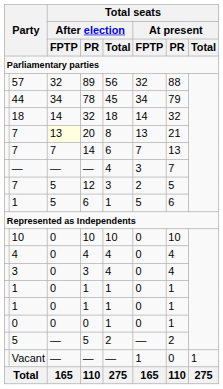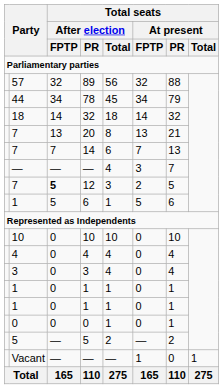(56, 133) lightyellow background -> (56, 133) no background
(53, 185) normal -> (53, 185) bold
